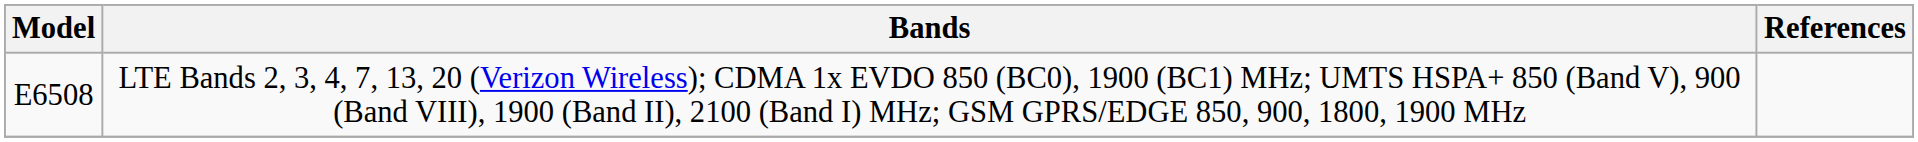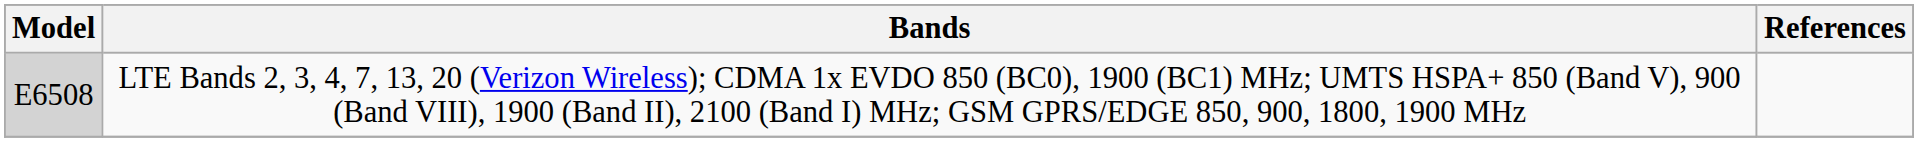(54, 94) no background -> (54, 94) lightgrey background
